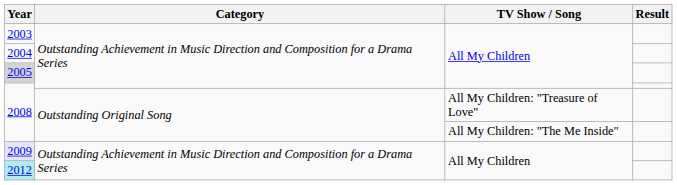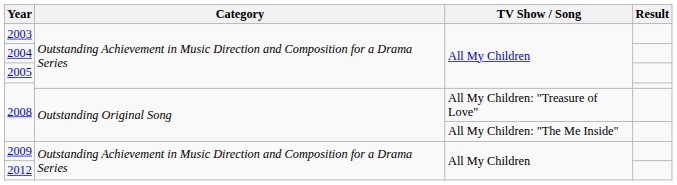(20, 72) lightgrey background -> (20, 72) no background
(20, 151) lavender background -> (20, 151) no background
(20, 170) paleturquoise background -> (20, 170) no background
